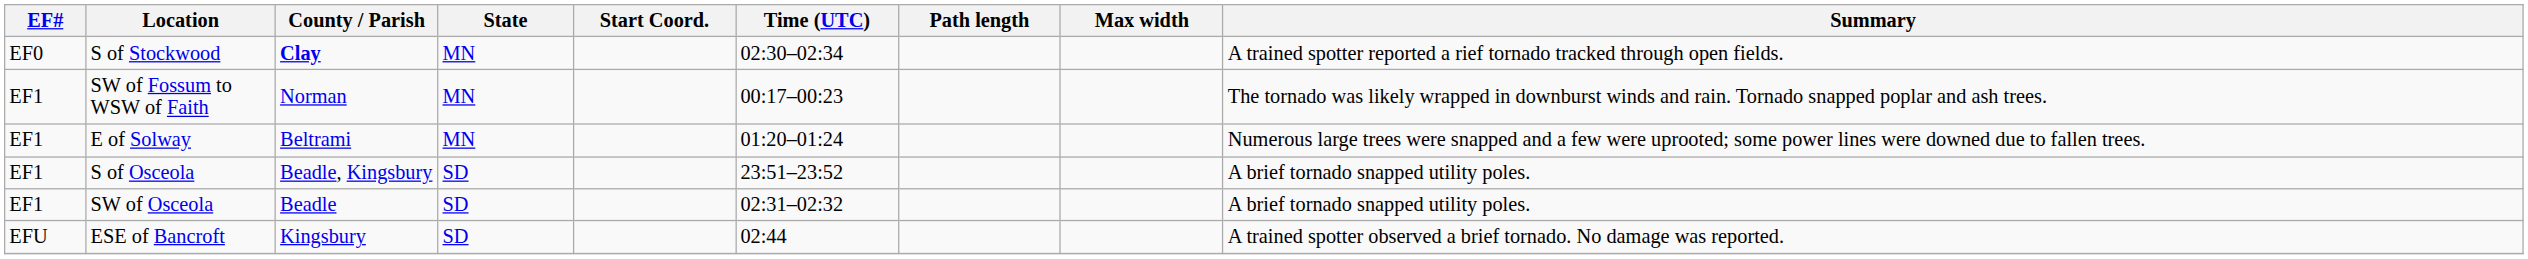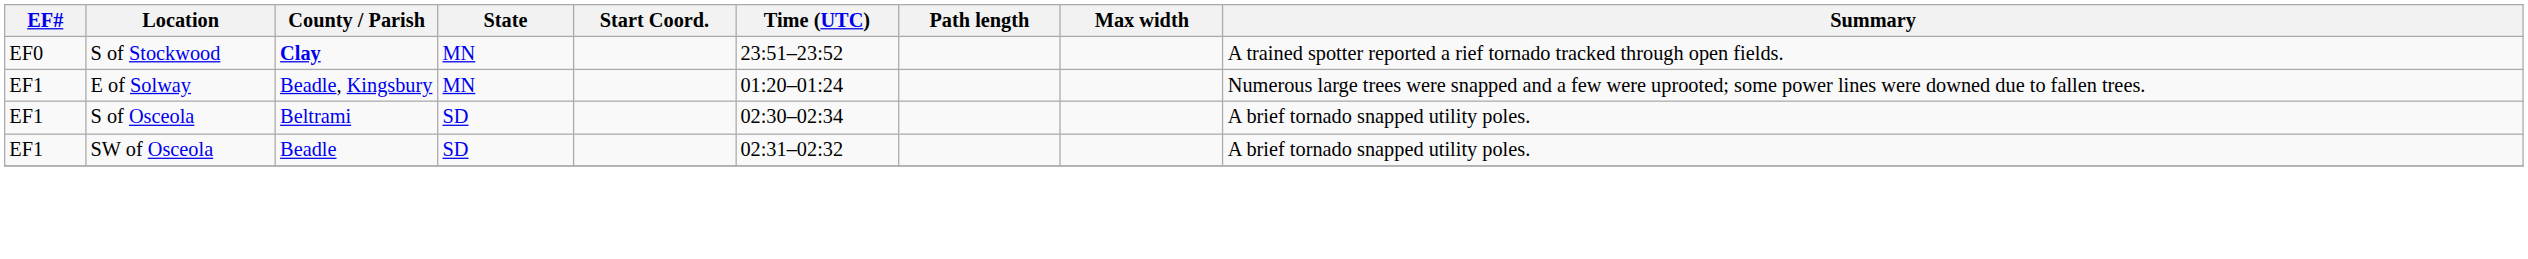(792, 52) 02:30–02:34 -> (792, 52) 23:51–23:52
- row: (161, 96)
(316, 140) Beltrami -> (356, 85) Beadle, Kingsbury
(356, 172) Beadle, Kingsbury -> (316, 117) Beltrami
(792, 172) 23:51–23:52 -> (792, 117) 02:30–02:34
- row: (158, 236)
